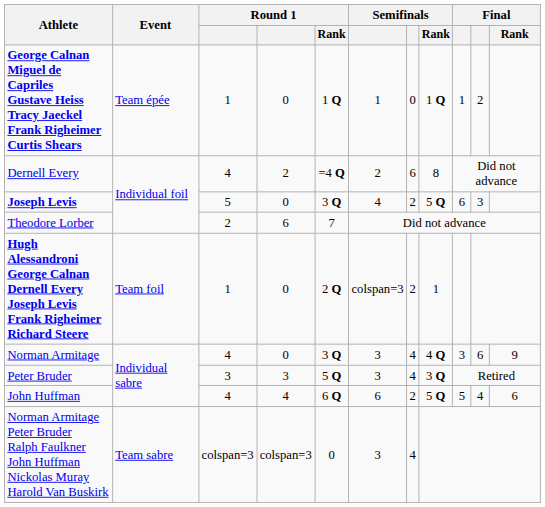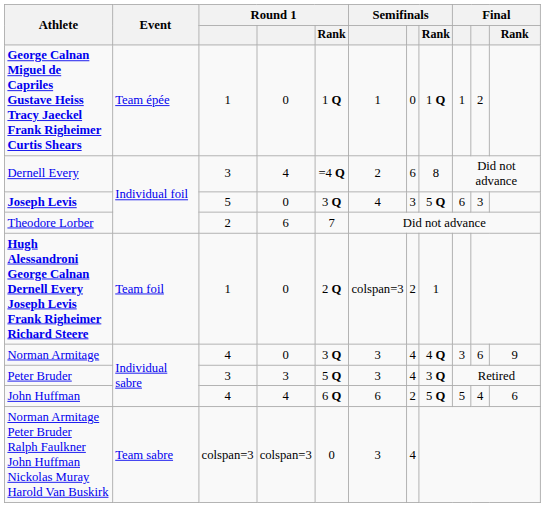(228, 174) 4 -> (228, 174) 3
(286, 174) 2 -> (286, 174) 4
(413, 202) 2 -> (413, 202) 3
